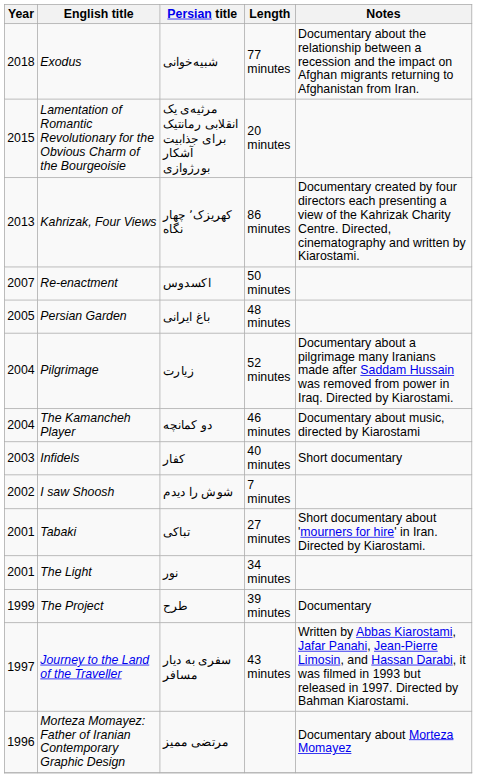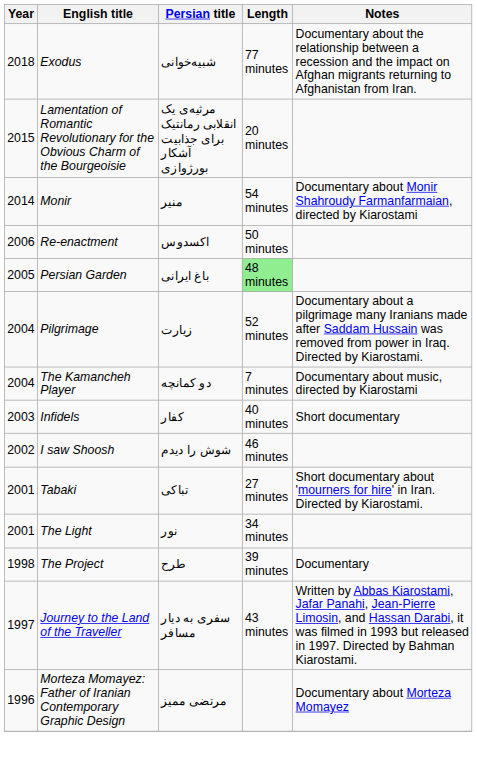+ row: (56, 201)
- row: (98, 222)
(21, 283) 2007 -> (21, 241) 2006
(269, 316) no background -> (267, 275) lightgreen background
(269, 425) 46 minutes -> (267, 383) 7 minutes
(269, 491) 7 minutes -> (267, 450) 46 minutes
(21, 606) 1999 -> (21, 564) 1998
